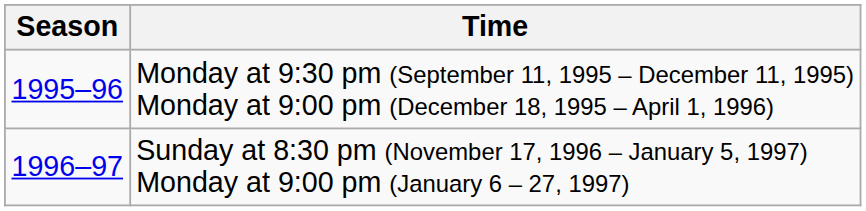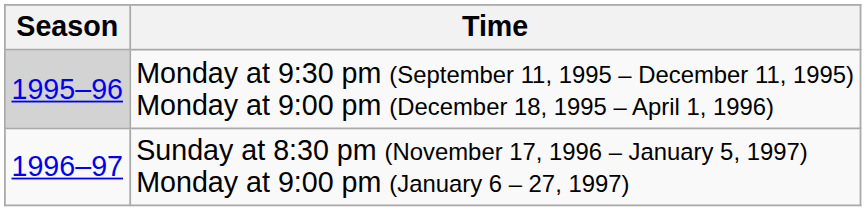(67, 88) no background -> (67, 88) lightgrey background
